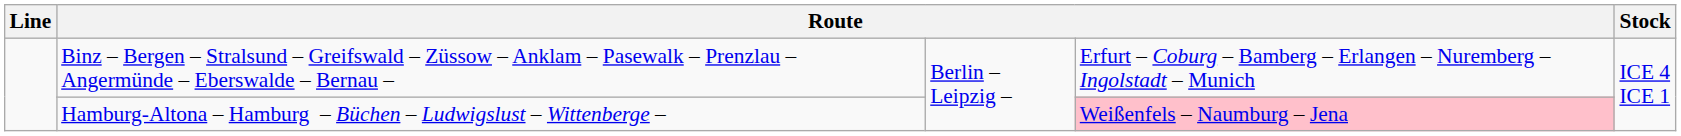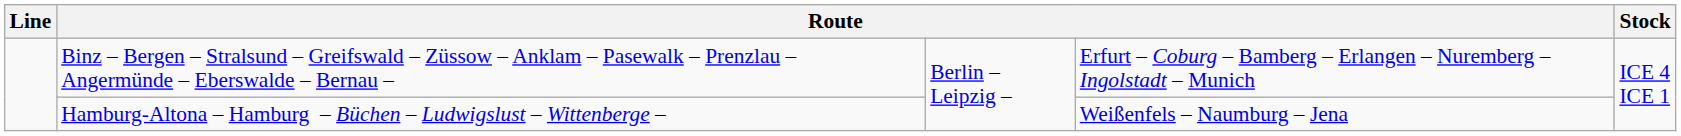(1214, 113) pink background -> (1214, 113) no background
